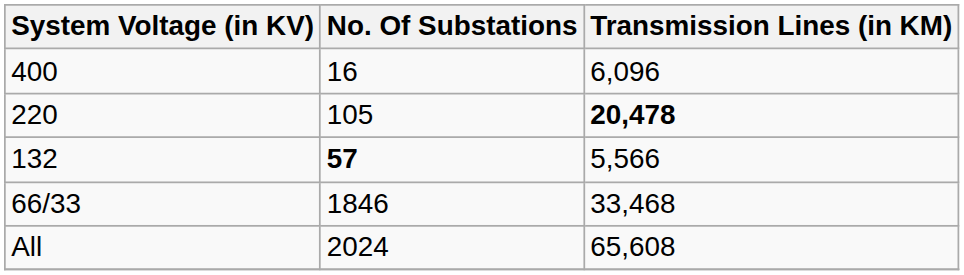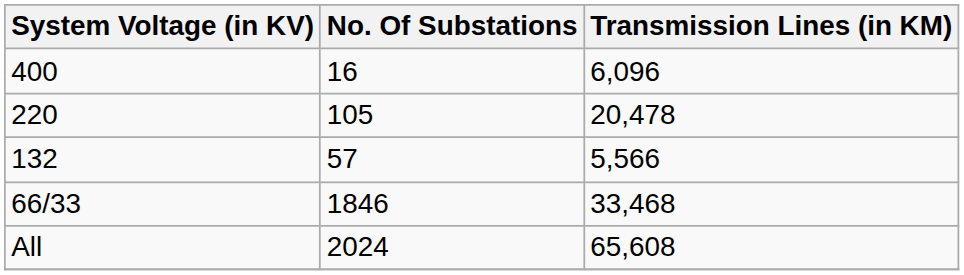(633, 114) bold -> (633, 114) normal
(342, 159) bold -> (342, 159) normal
